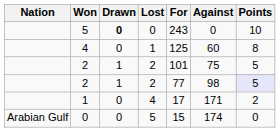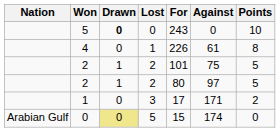(179, 48) 125 -> (179, 48) 226
(213, 48) 60 -> (213, 48) 61
(179, 83) 77 -> (179, 83) 80
(213, 83) 98 -> (213, 83) 97
(255, 83) lavender background -> (255, 83) no background
(153, 100) 4 -> (153, 100) 3
(119, 118) no background -> (119, 118) khaki background
